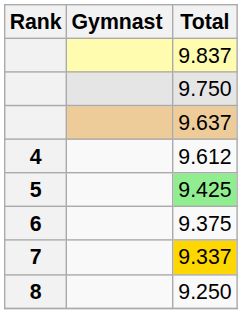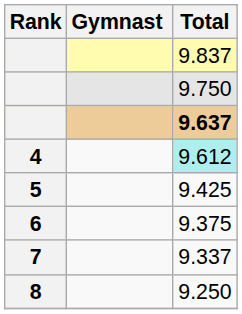(205, 123) normal -> (205, 123) bold
(205, 156) no background -> (205, 156) paleturquoise background
(205, 190) lightgreen background -> (205, 190) no background
(205, 258) gold background -> (205, 258) no background
